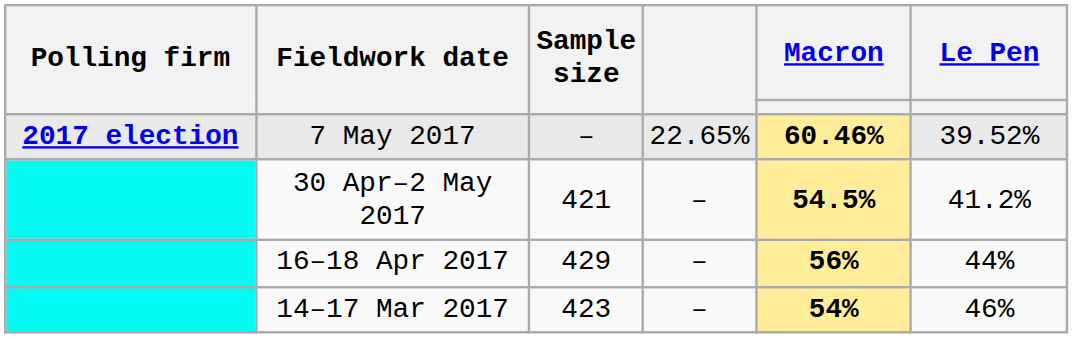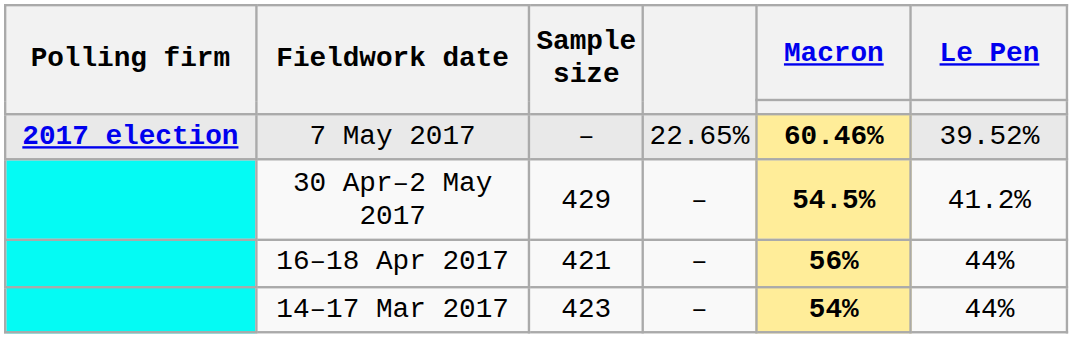(586, 200) 421 -> (586, 200) 429
(586, 263) 429 -> (586, 263) 421
(989, 309) 46% -> (989, 309) 44%
